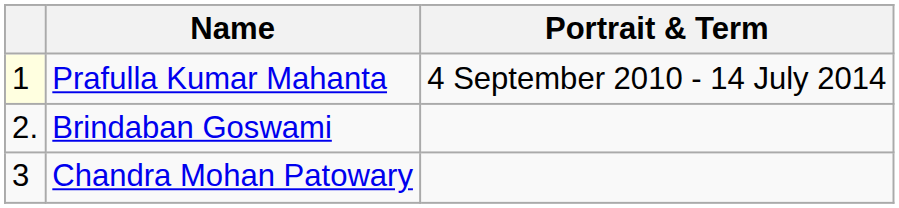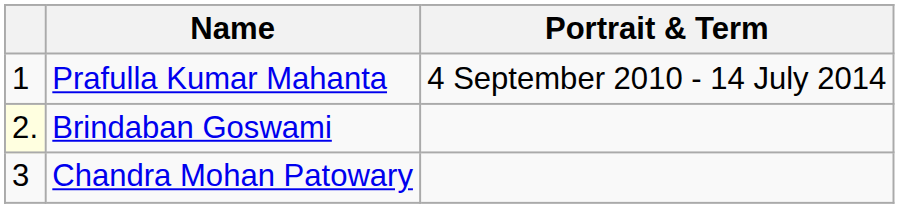(21, 78) lightyellow background -> (21, 78) no background
(25, 127) no background -> (25, 127) lightyellow background
